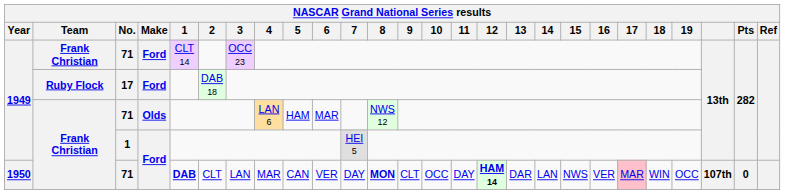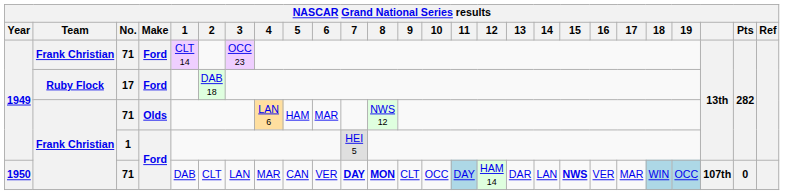(184, 175) bold -> (185, 175) normal
(354, 175) normal -> (354, 175) bold
(464, 175) no background -> (464, 175) lightblue background
(492, 175) bold -> (492, 175) normal
(575, 175) normal -> (575, 175) bold
(632, 175) pink background -> (631, 175) no background
(659, 175) no background -> (659, 175) lightblue background
(687, 175) no background -> (686, 175) lightblue background
